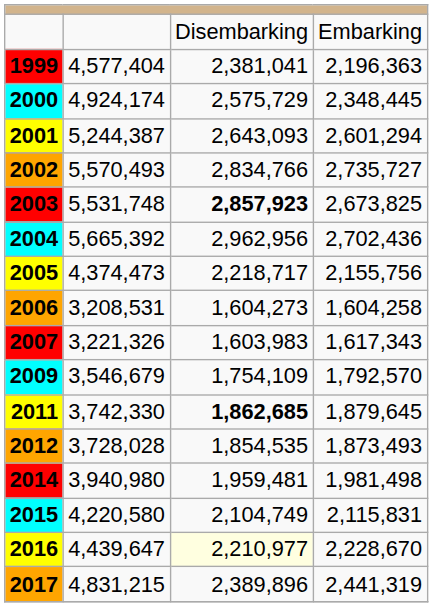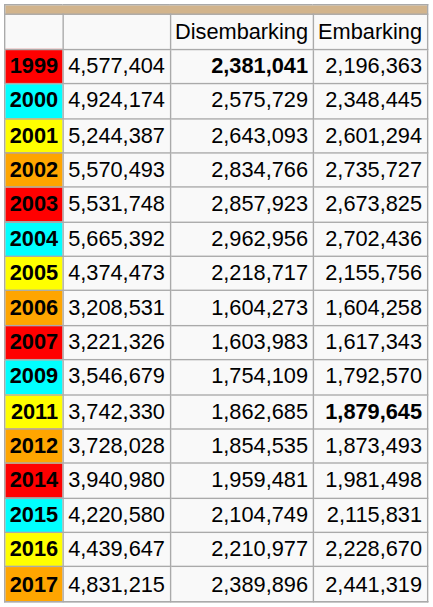(260, 66) normal -> (260, 66) bold
(260, 204) bold -> (260, 204) normal
(260, 411) bold -> (260, 411) normal
(374, 411) normal -> (374, 411) bold
(260, 549) lightyellow background -> (260, 549) no background
